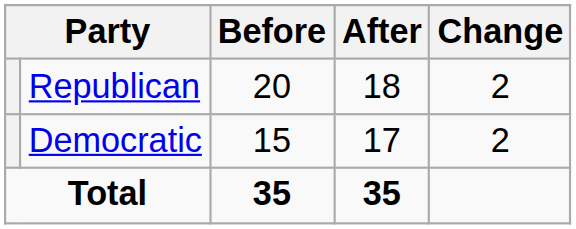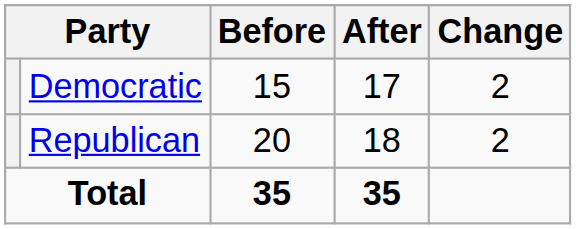rows swapped: (114, 85) <-> (115, 140)
